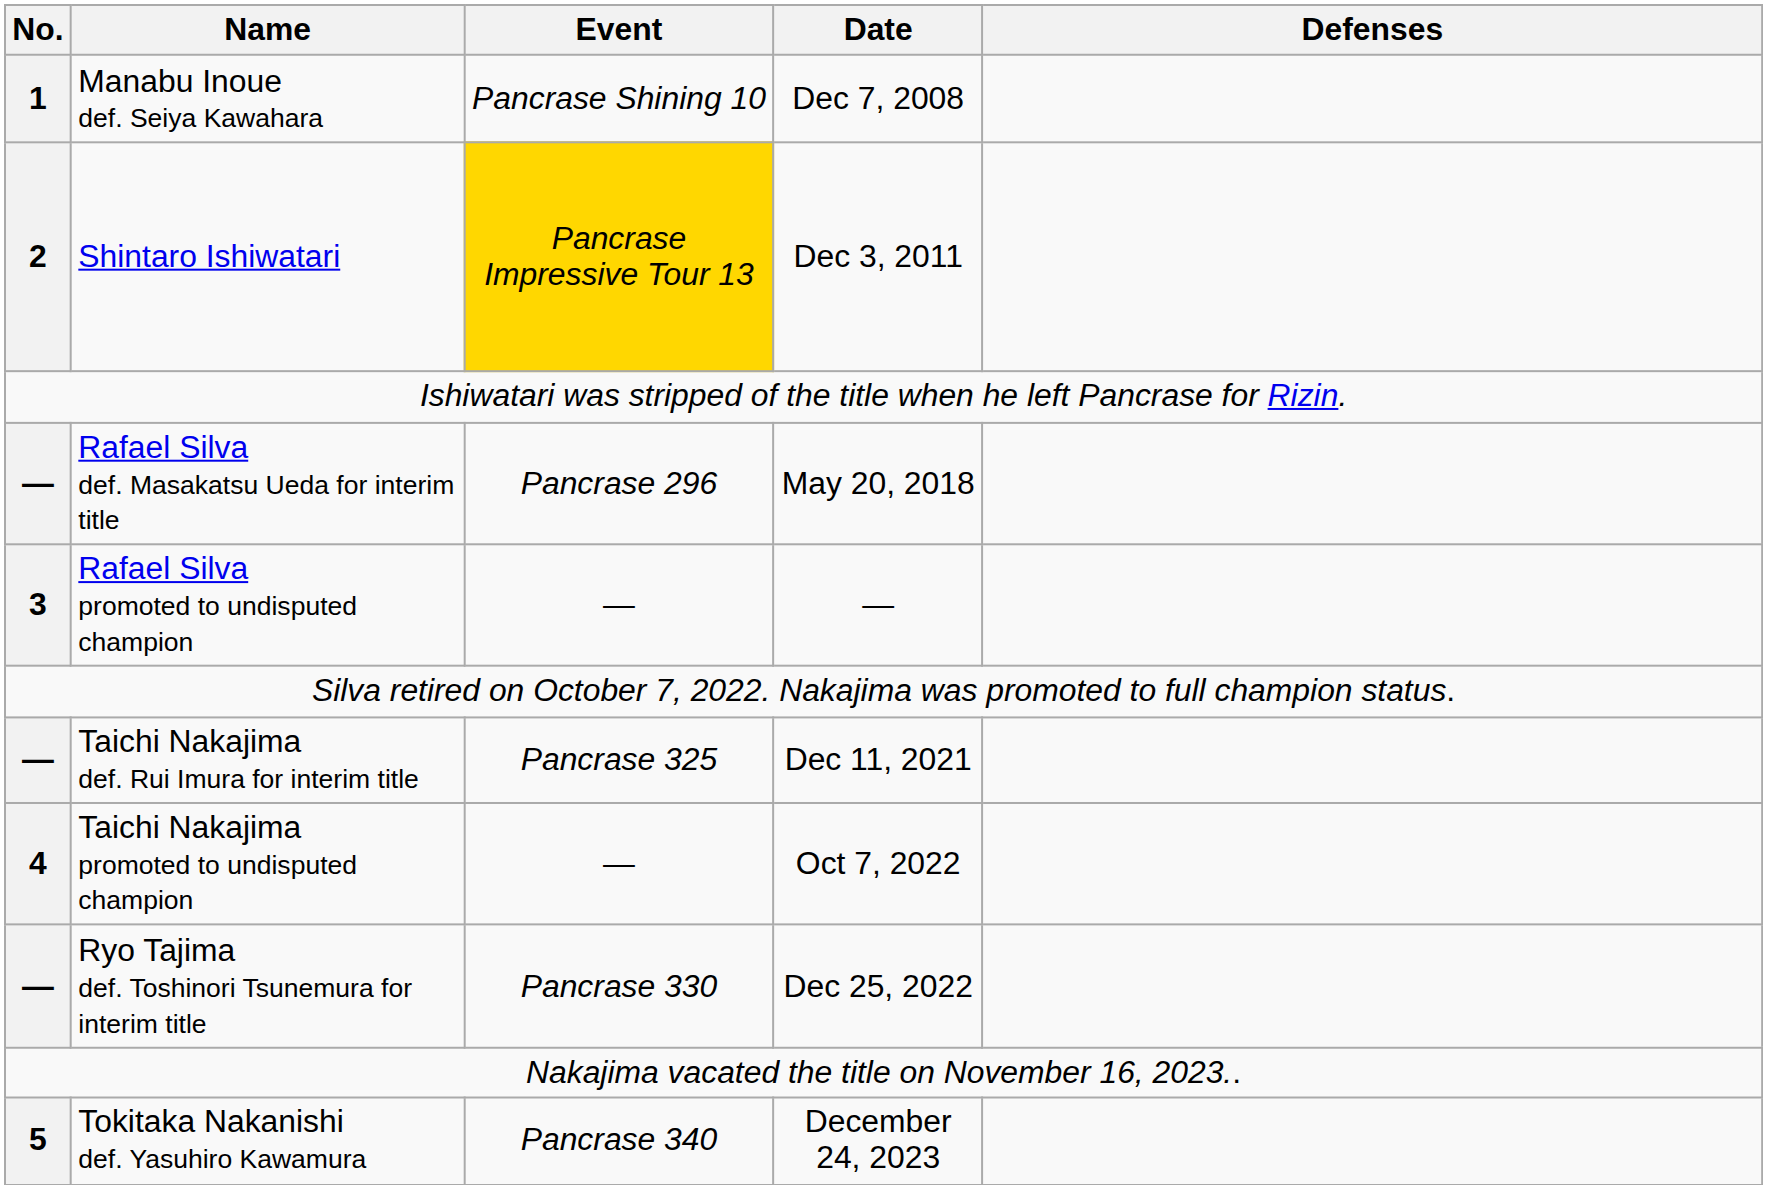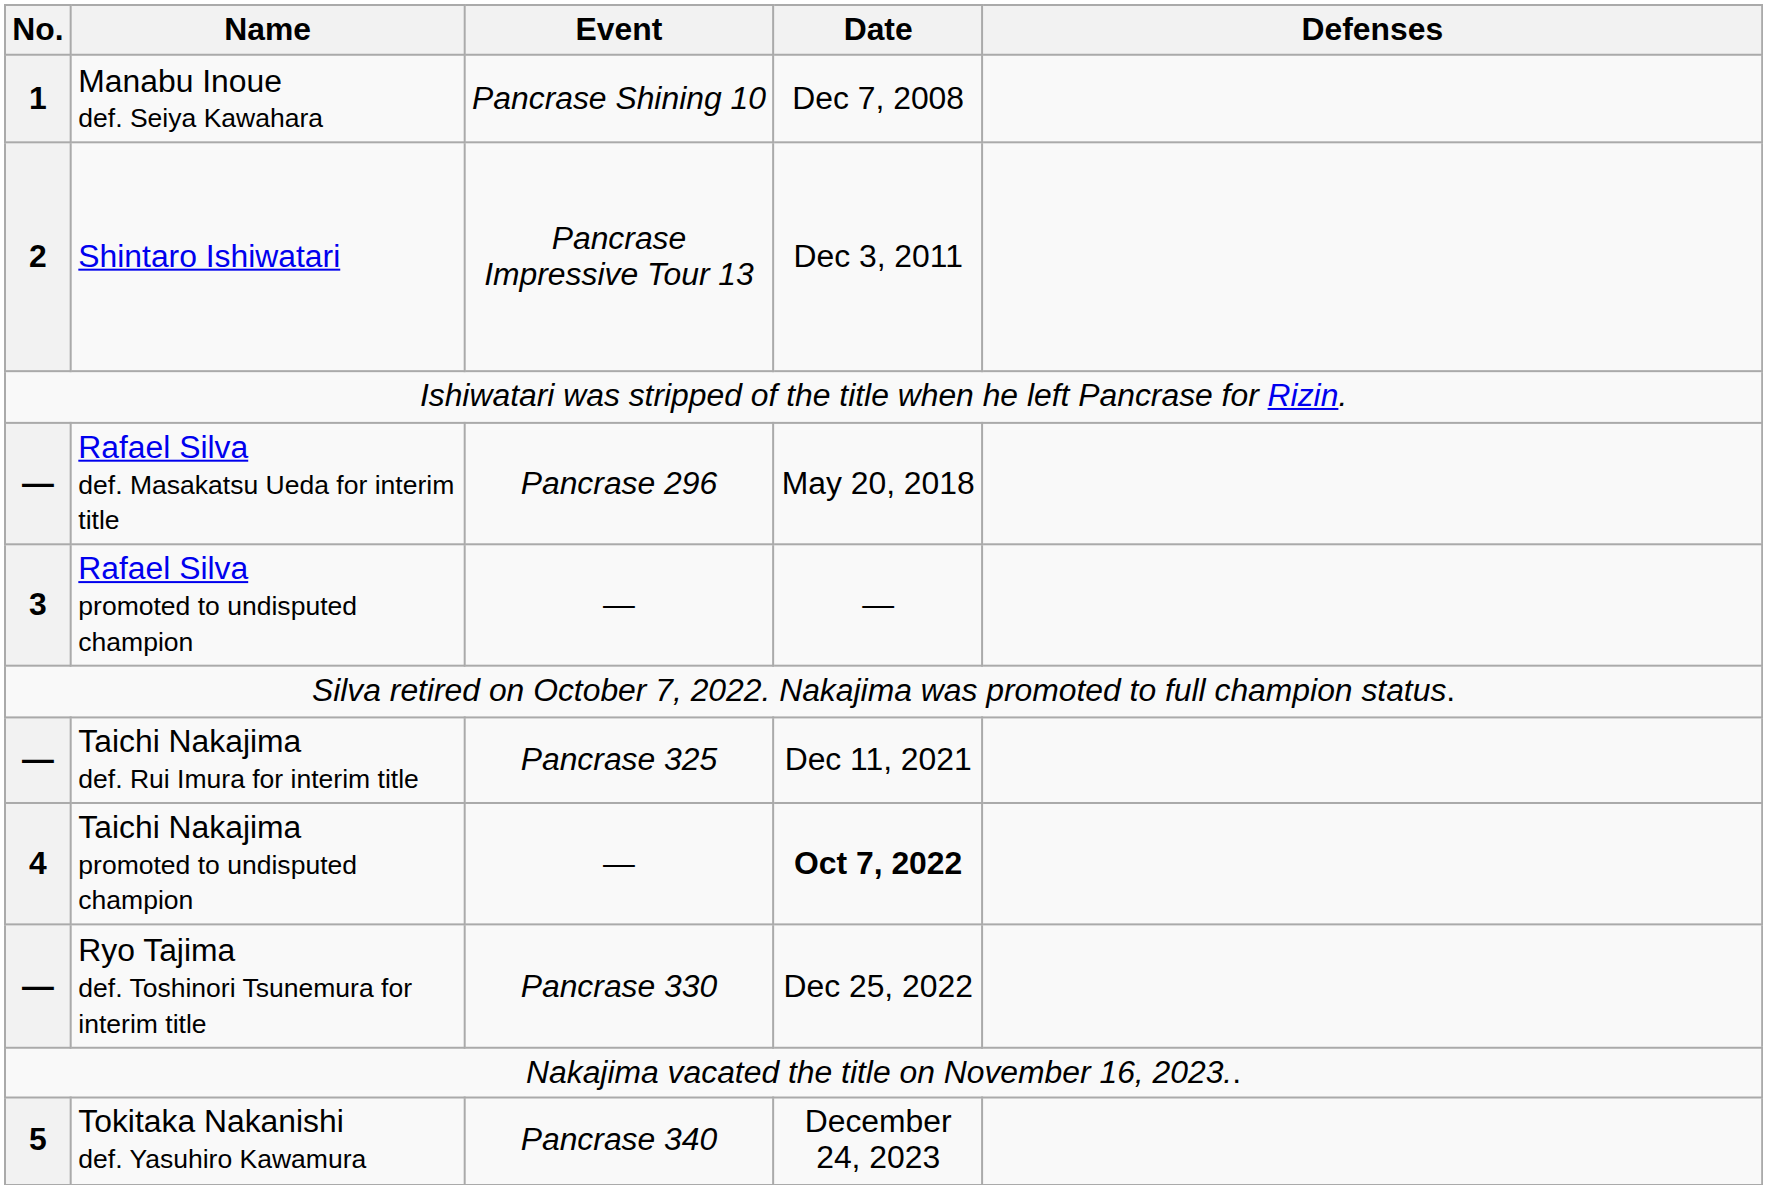(619, 256) gold background -> (619, 256) no background
(878, 863) normal -> (878, 863) bold
